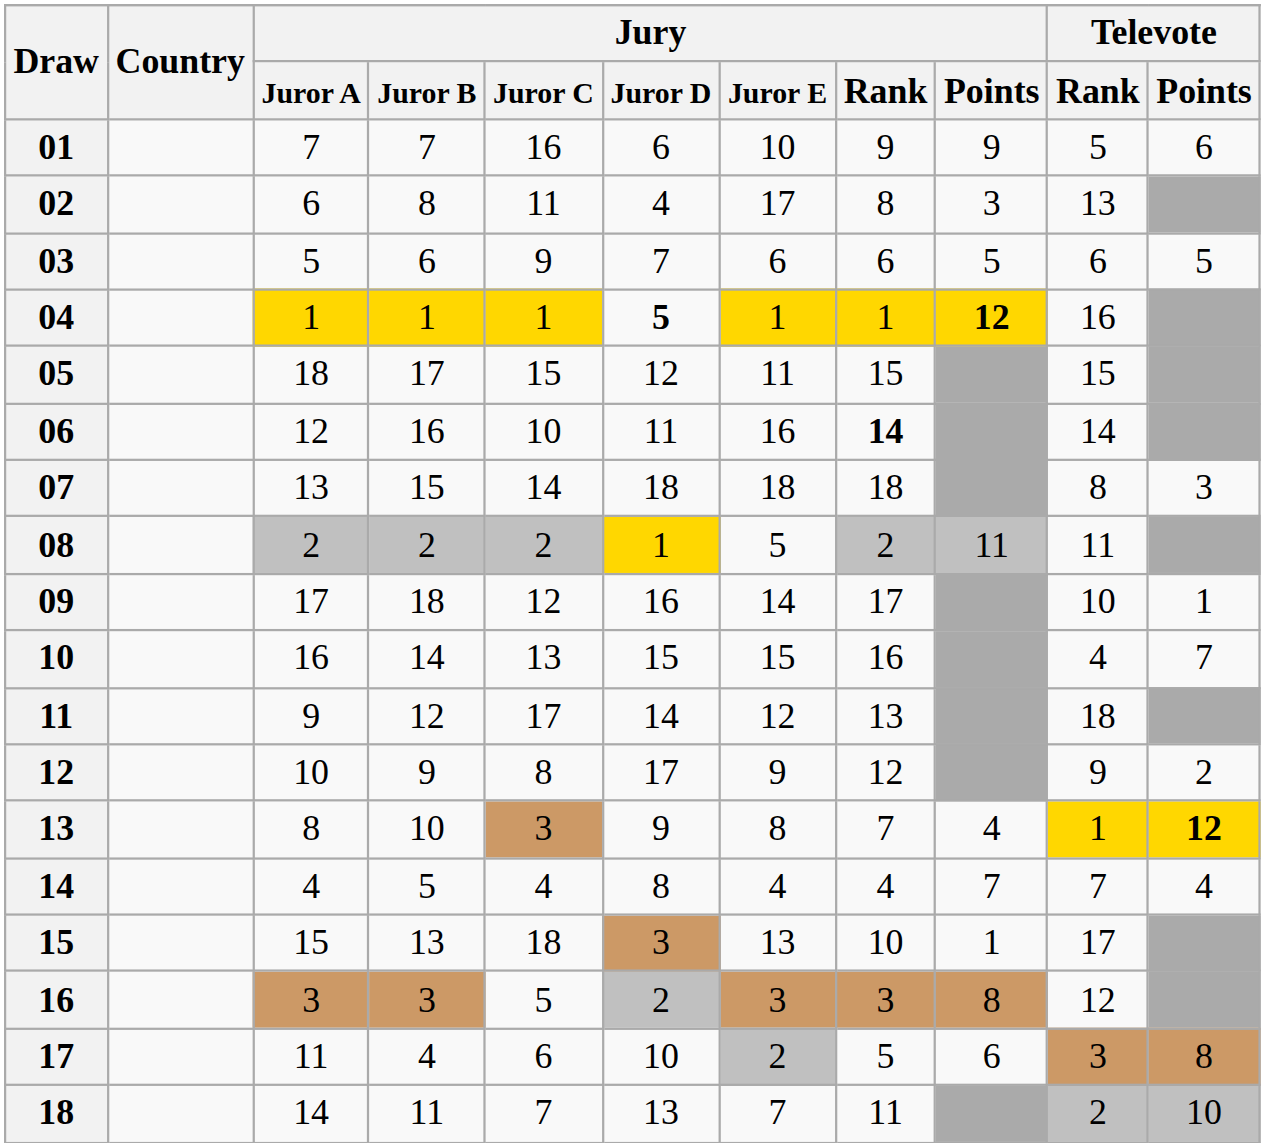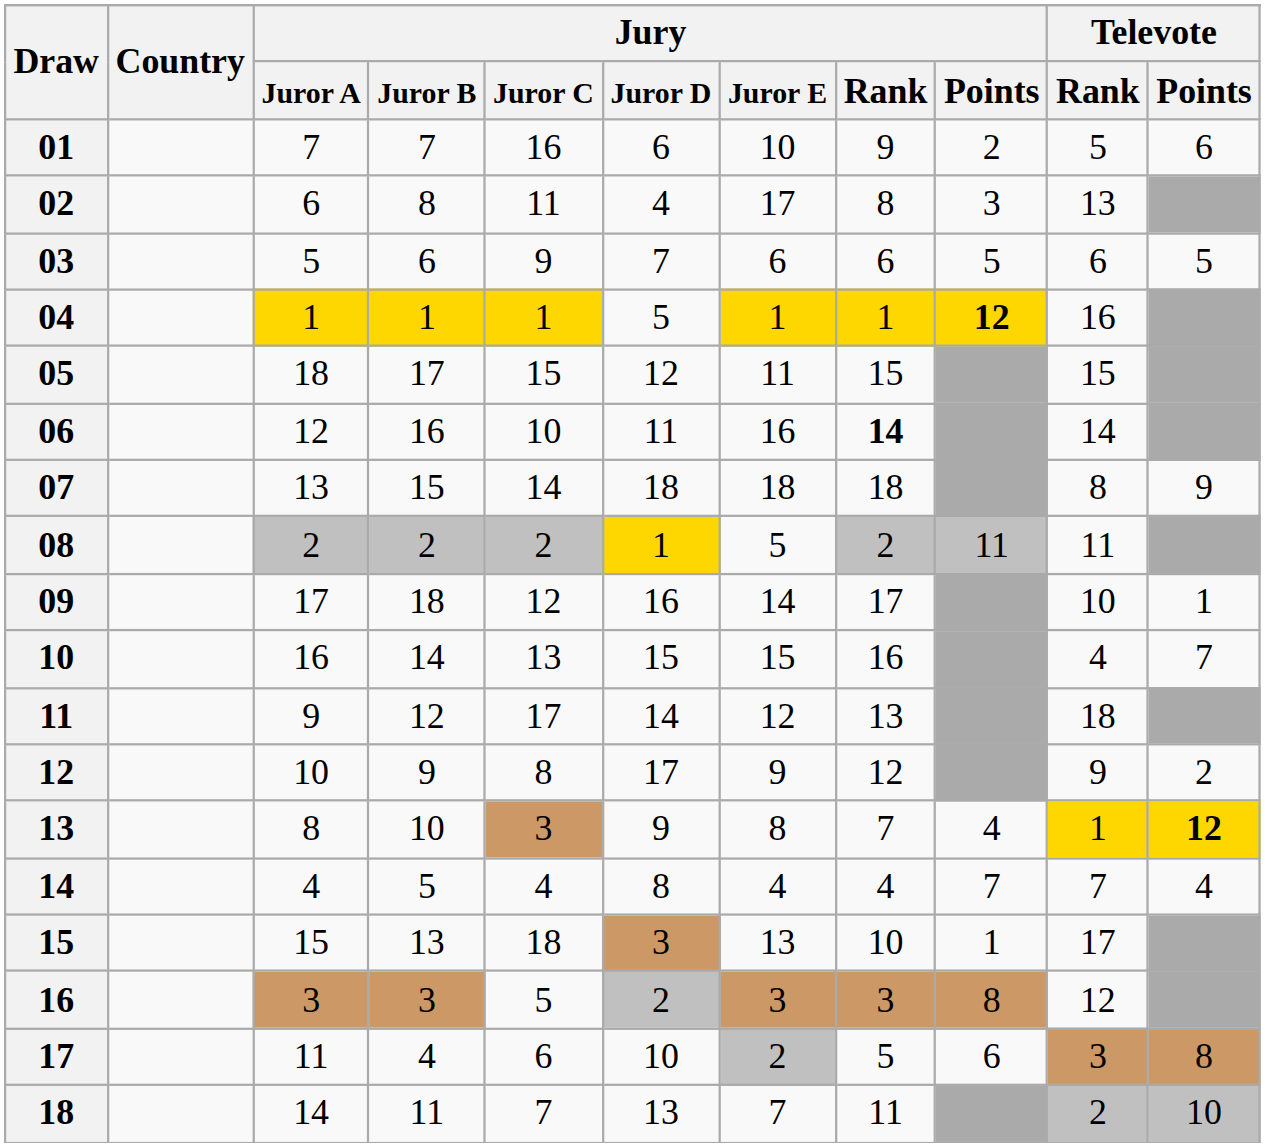(992, 146) 9 -> (992, 146) 2
(661, 317) bold -> (661, 317) normal
(1204, 487) 3 -> (1204, 487) 9
